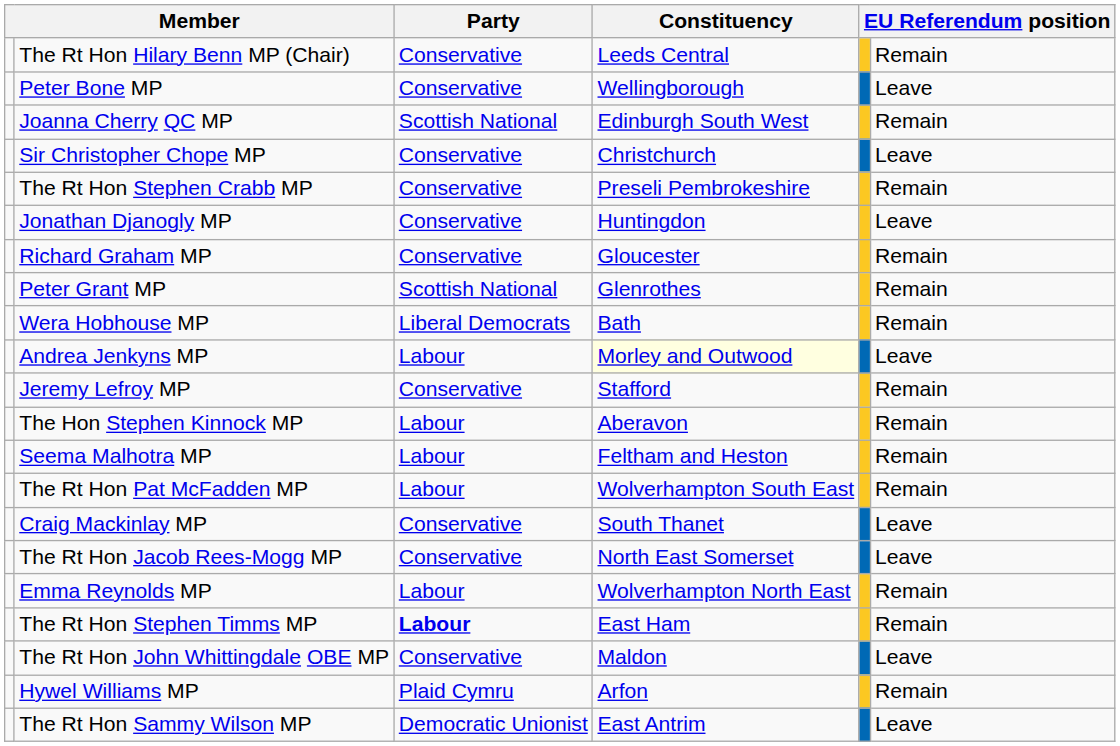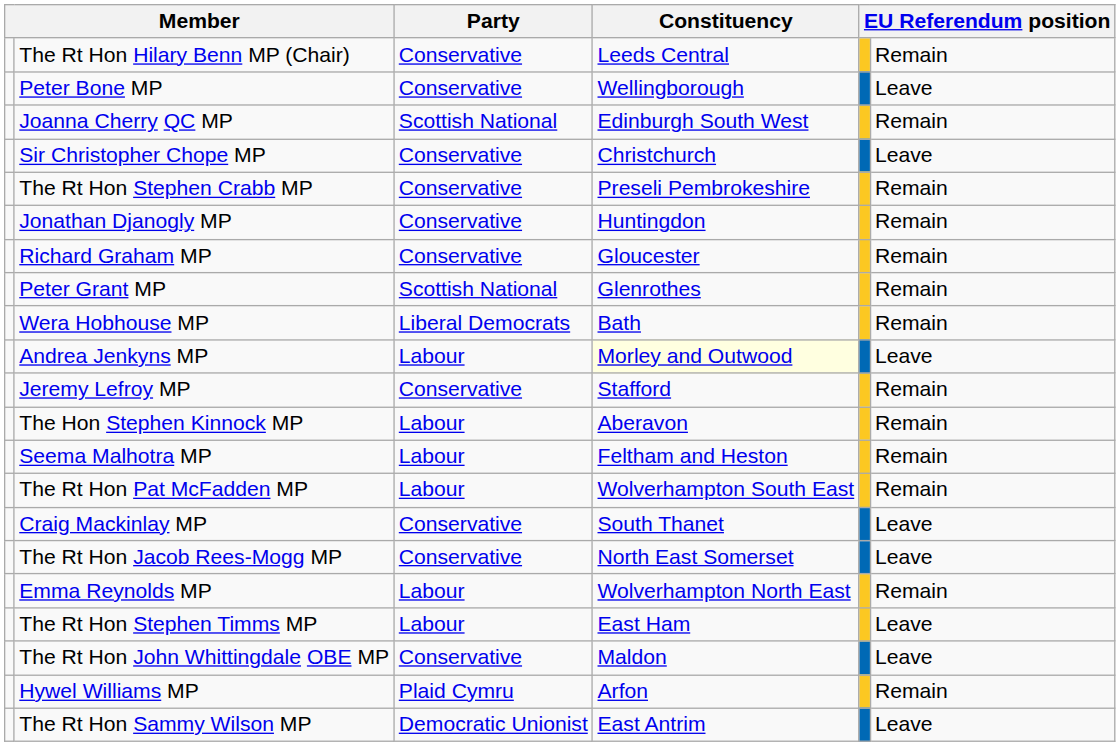(904, 222) Leave -> (911, 222) Remain
(435, 624) bold -> (432, 624) normal
(911, 624) Remain -> (904, 624) Leave
